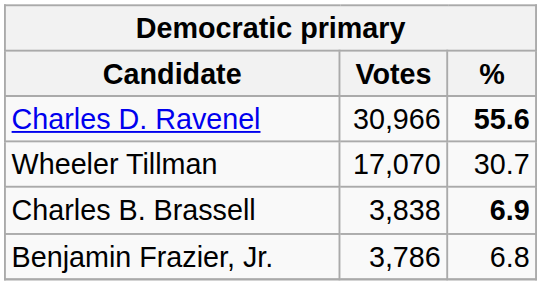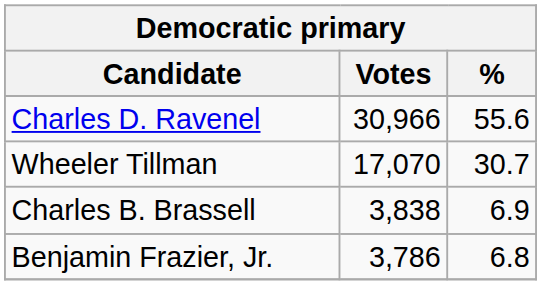(502, 119) bold -> (502, 119) normal
(510, 210) bold -> (510, 210) normal
